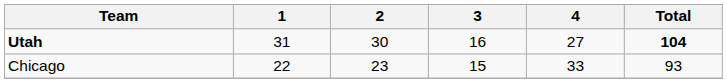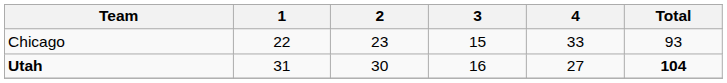rows swapped: (37, 66) <-> (25, 41)
